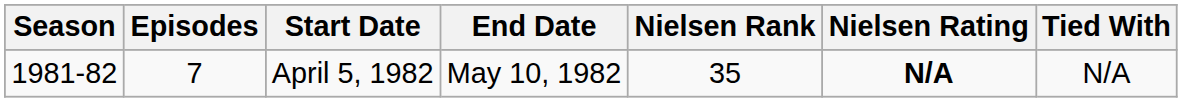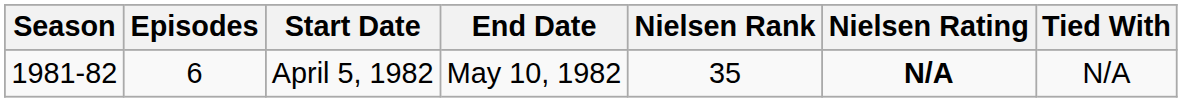(195, 73) 7 -> (195, 73) 6
